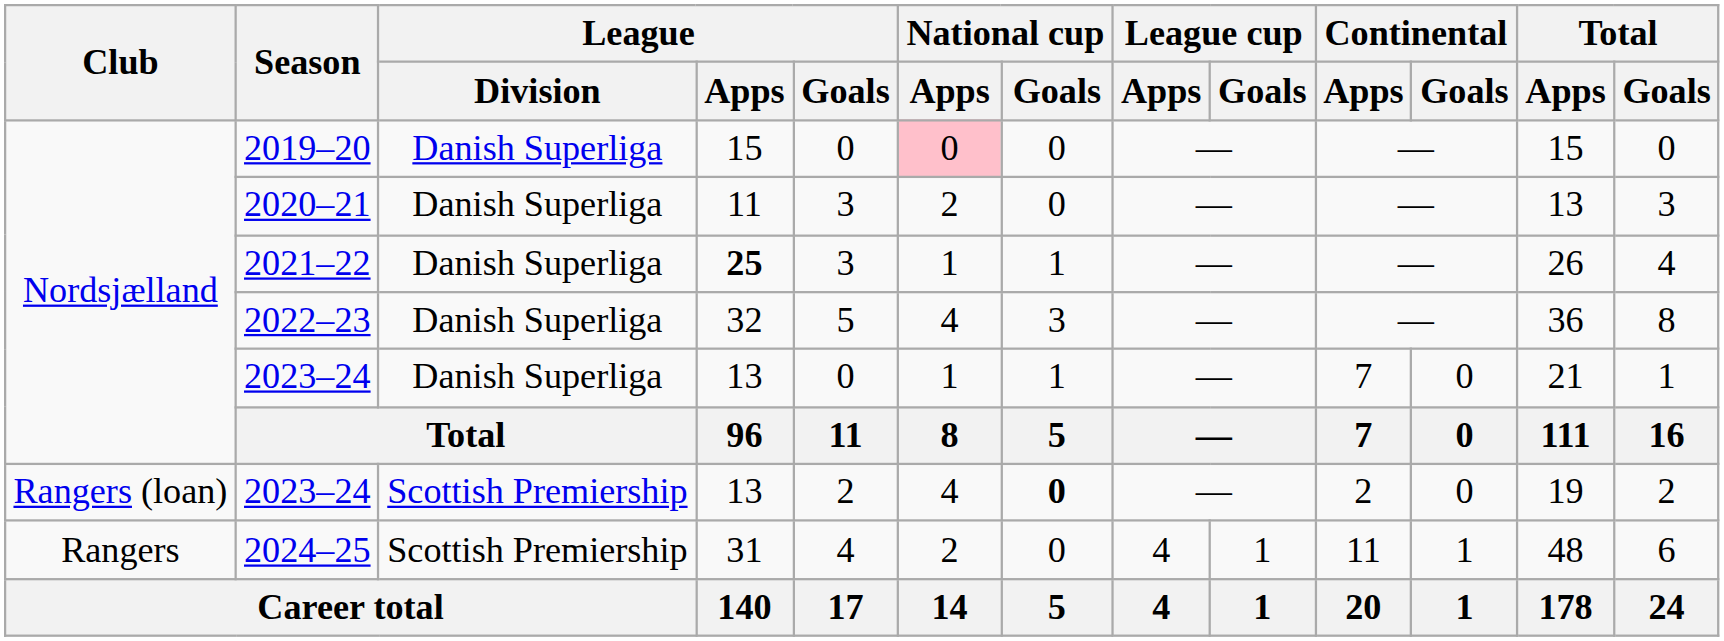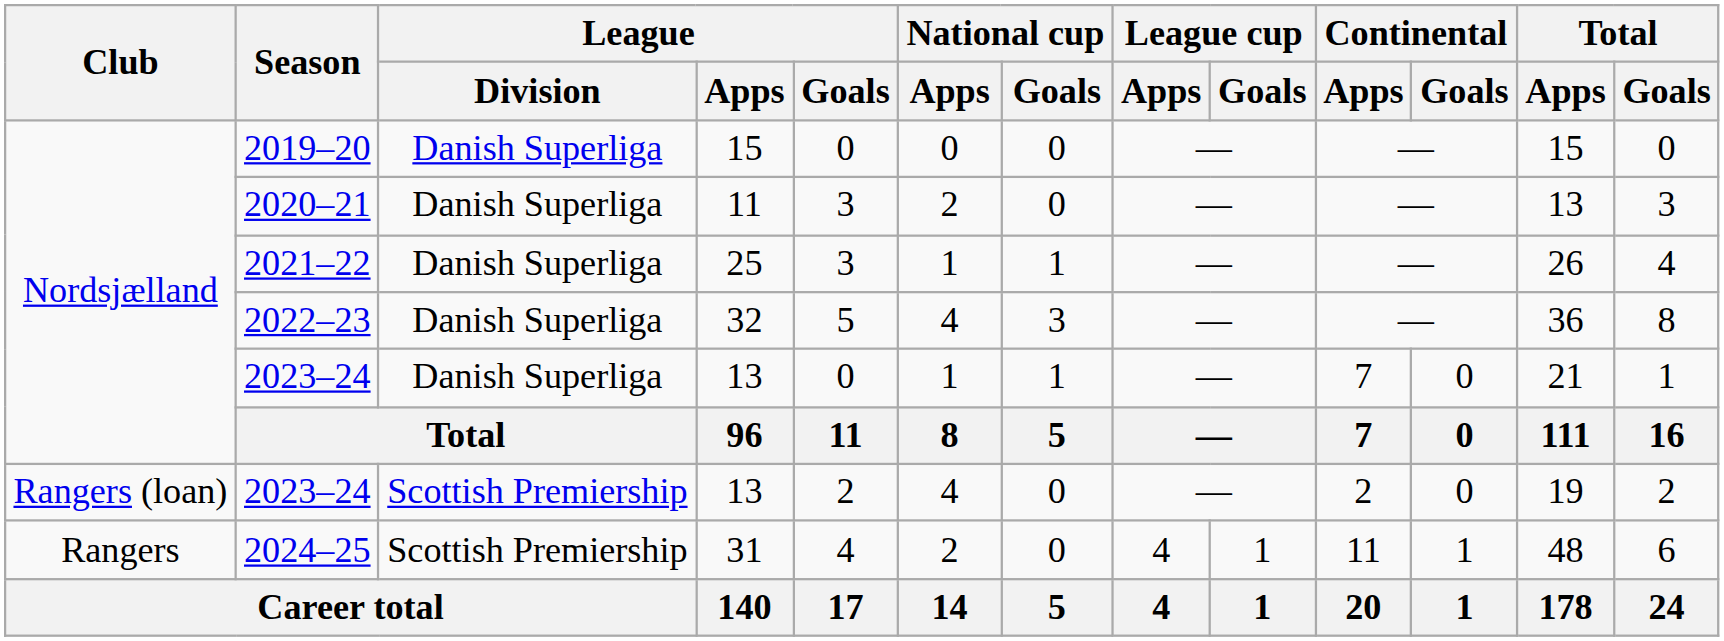(950, 147) pink background -> (950, 147) no background
(744, 262) bold -> (744, 262) normal
(1057, 491) bold -> (1057, 491) normal
